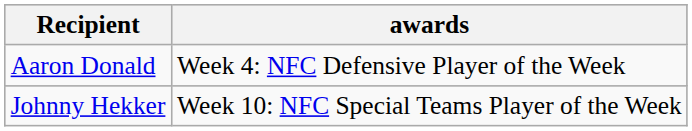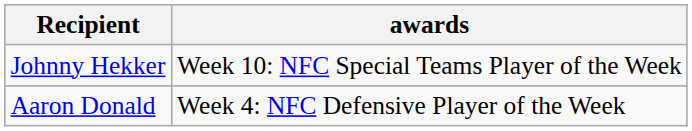rows swapped: (83, 65) <-> (88, 105)
